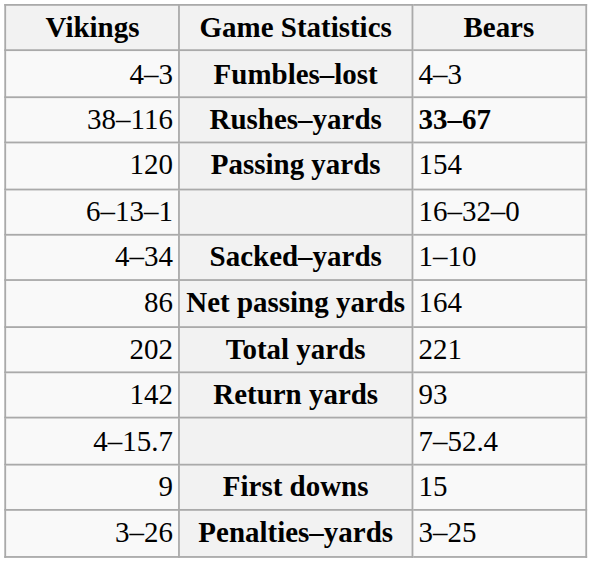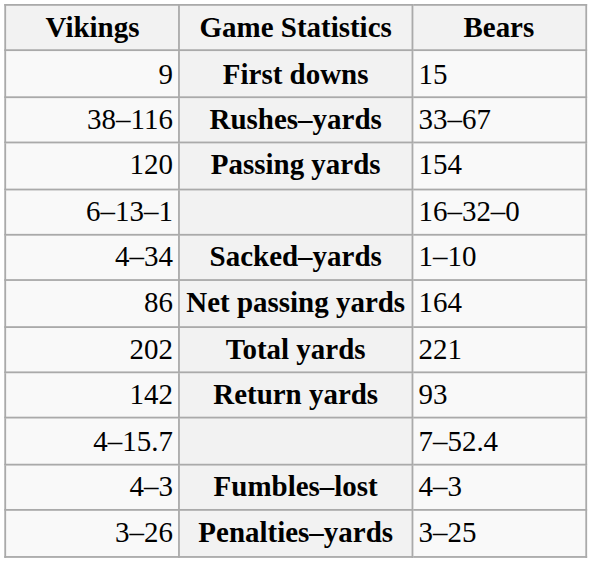rows swapped: (166, 486) <-> (151, 73)
(455, 119) bold -> (455, 119) normal
